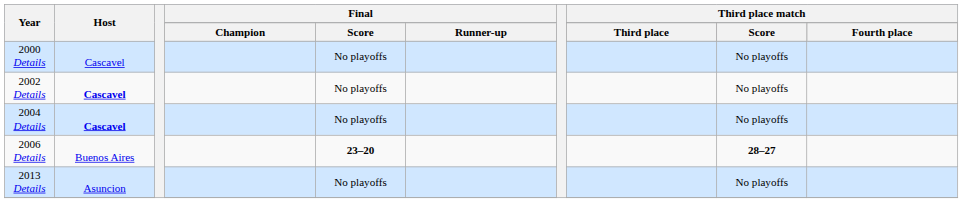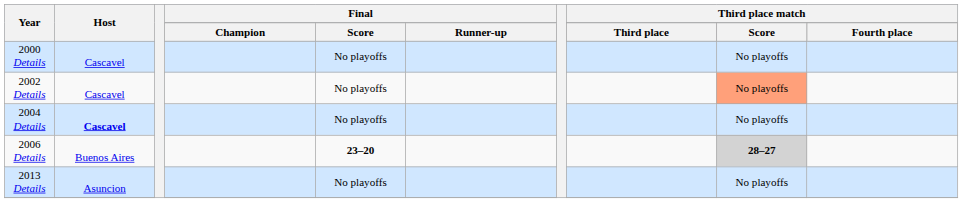(105, 95) bold -> (105, 95) normal
(762, 88) no background -> (762, 88) lightsalmon background
(762, 151) no background -> (762, 151) lightgrey background
